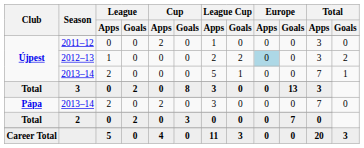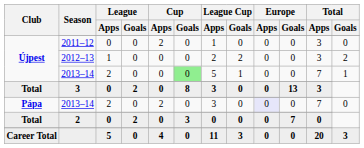(267, 58) lightblue background -> (267, 58) no background
(187, 74) no background -> (187, 74) lightgreen background
(267, 105) no background -> (267, 105) lavender background
